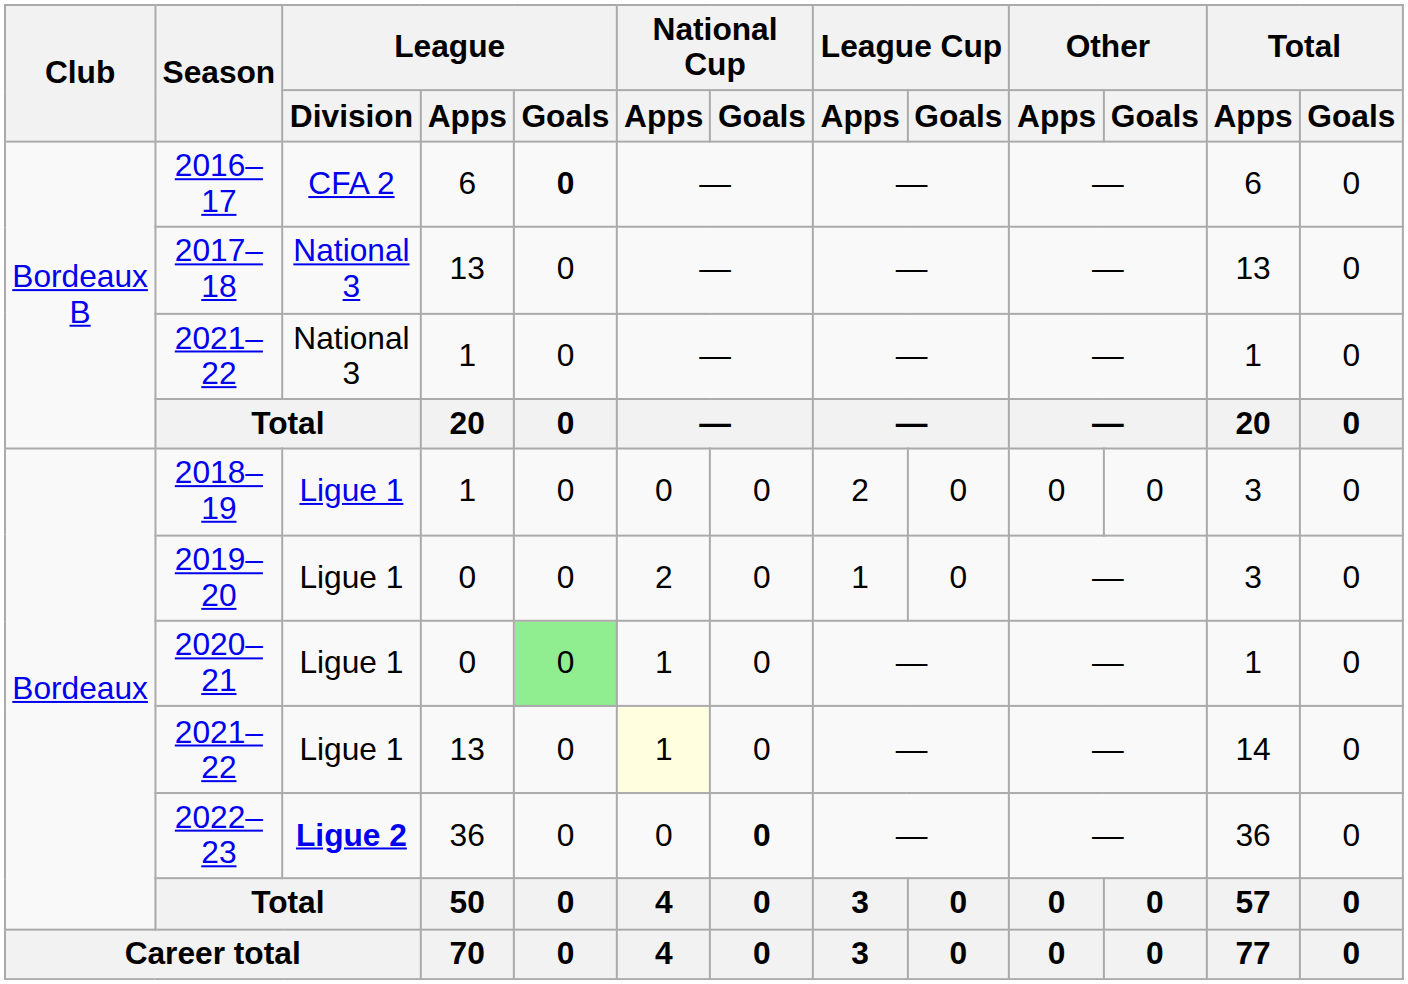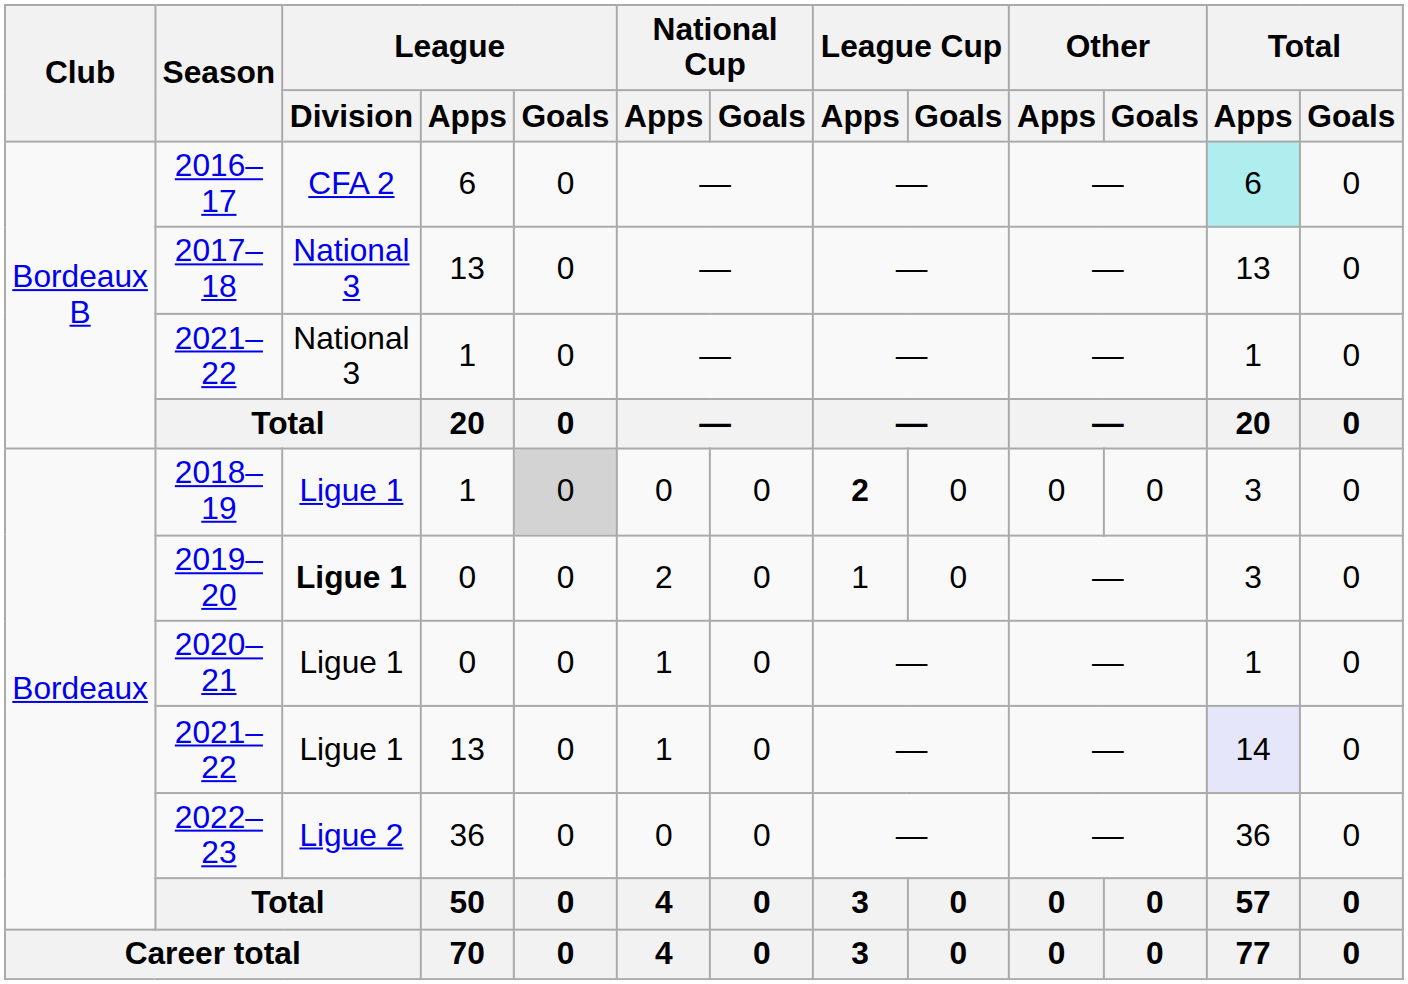(565, 183) bold -> (565, 183) normal
(1253, 183) no background -> (1253, 183) paleturquoise background
(565, 491) no background -> (565, 491) lightgrey background
(860, 491) normal -> (860, 491) bold
(351, 577) normal -> (351, 577) bold
(565, 663) lightgreen background -> (565, 663) no background
(664, 749) lightyellow background -> (664, 749) no background
(1253, 749) no background -> (1253, 749) lavender background
(351, 834) bold -> (351, 834) normal
(762, 834) bold -> (762, 834) normal
